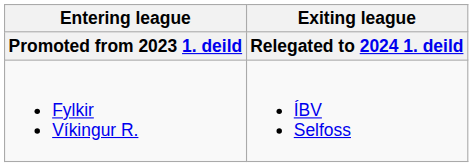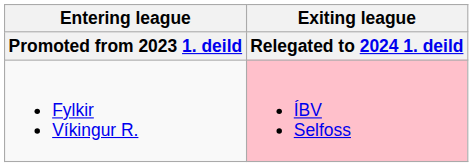(357, 121) no background -> (357, 121) pink background
